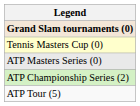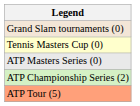(70, 28) bold -> (65, 28) normal
(34, 93) no background -> (34, 93) lightsalmon background
